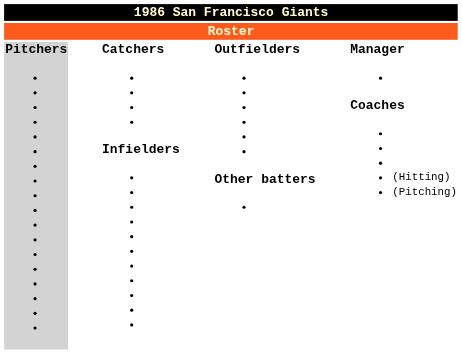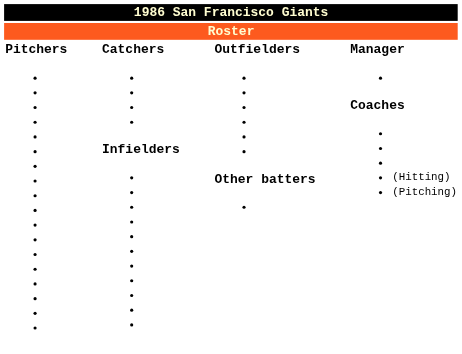(36, 189) lightgrey background -> (36, 189) no background
